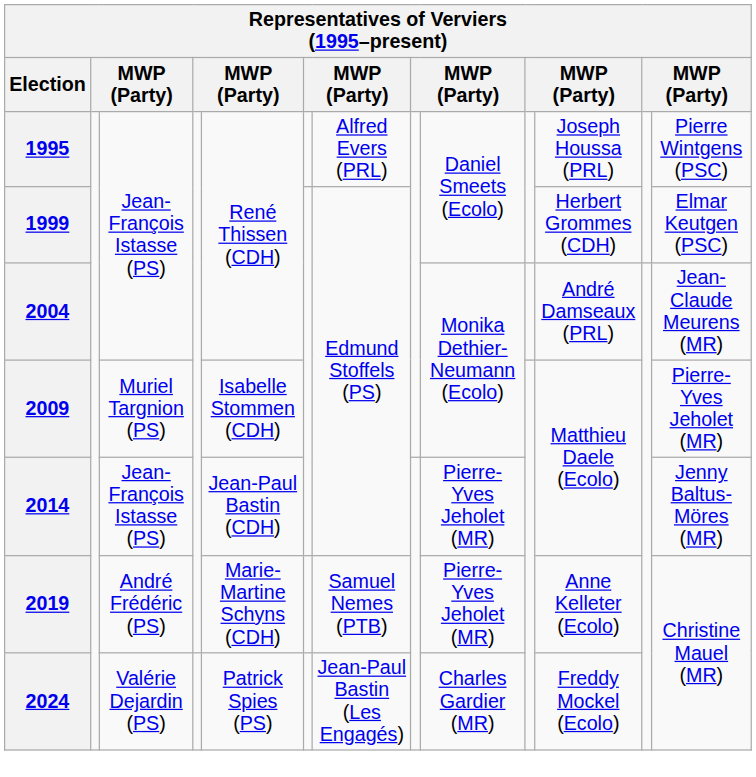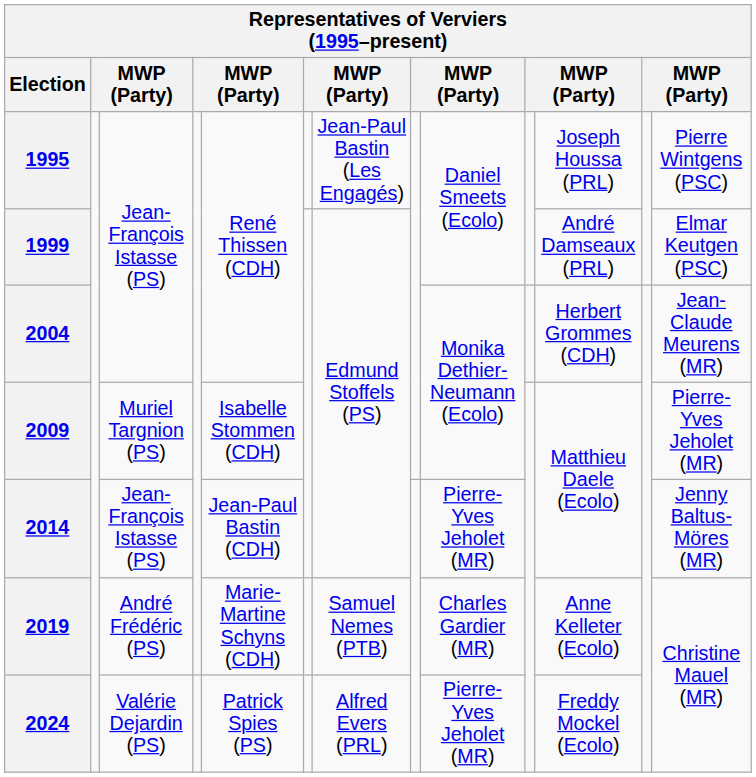(362, 148) Alfred Evers (PRL) -> (362, 160) Jean-Paul Bastin (Les Engagés)
(588, 224) Herbert Grommes (CDH) -> (588, 246) André Damseaux (PRL)
(588, 311) André Damseaux (PRL) -> (588, 333) Herbert Grommes (CDH)
(473, 603) Pierre-Yves Jeholet (MR) -> (473, 626) Charles Gardier (MR)
(362, 701) Jean-Paul Bastin (Les Engagés) -> (362, 723) Alfred Evers (PRL)
(473, 701) Charles Gardier (MR) -> (473, 723) Pierre-Yves Jeholet (MR)
